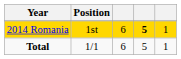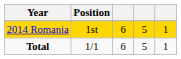(144, 29) bold -> (144, 29) normal
